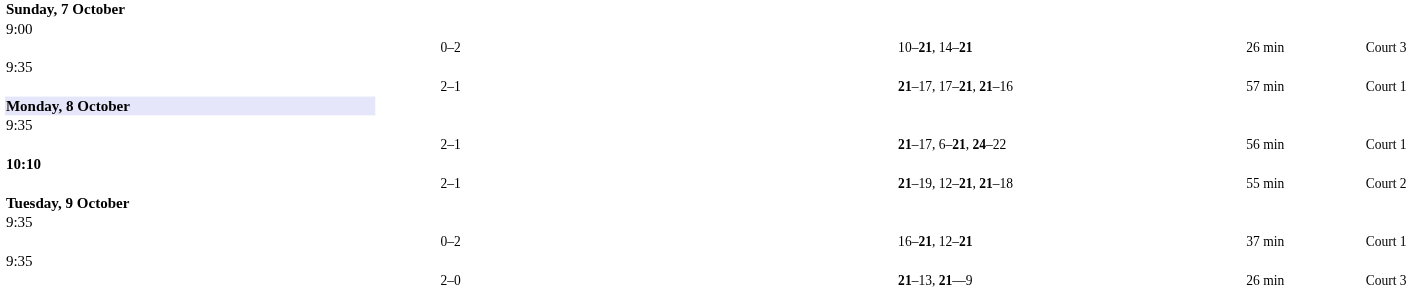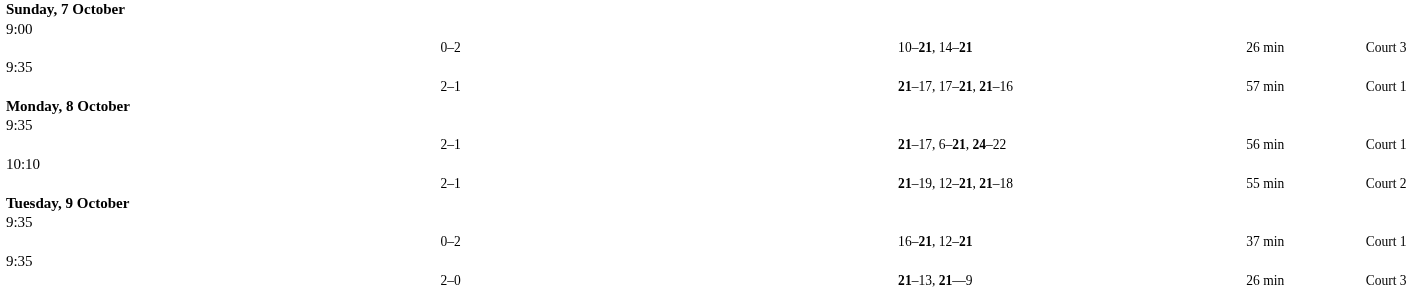(68, 106) lavender background -> (68, 106) no background
(23, 164) bold -> (23, 164) normal
